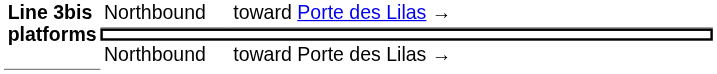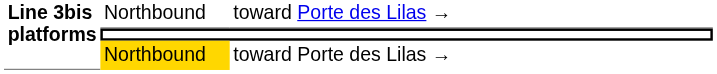(155, 55) no background -> (155, 55) gold background
